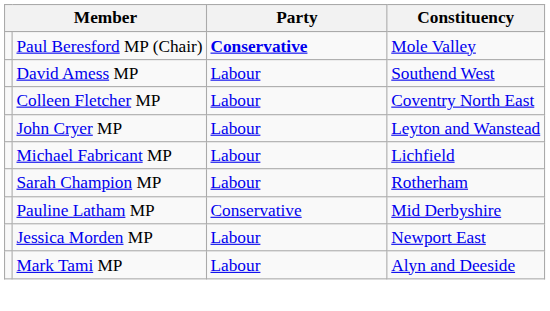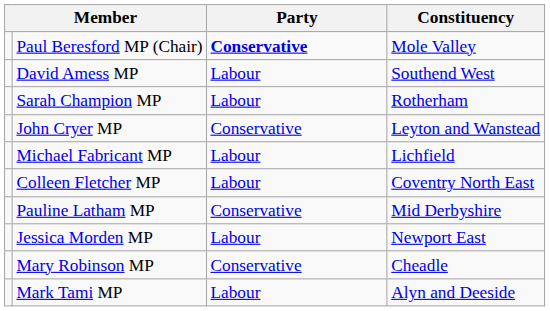rows swapped: (89, 182) <-> (88, 100)
(235, 127) Labour -> (256, 127) Conservative
+ row: (85, 264)
